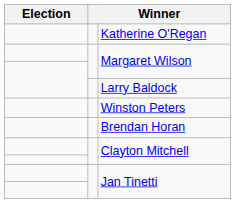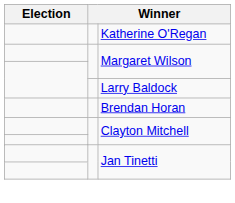- row: (46, 108)
